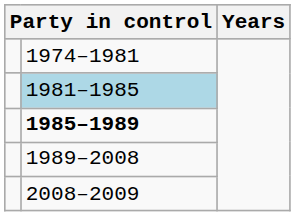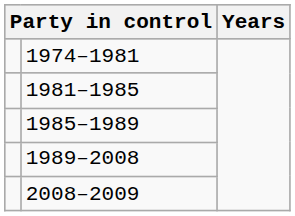(83, 91) lightblue background -> (83, 91) no background
(83, 125) bold -> (83, 125) normal
